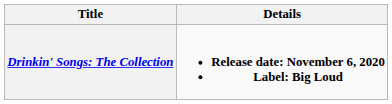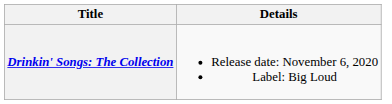(282, 69) bold -> (279, 69) normal
